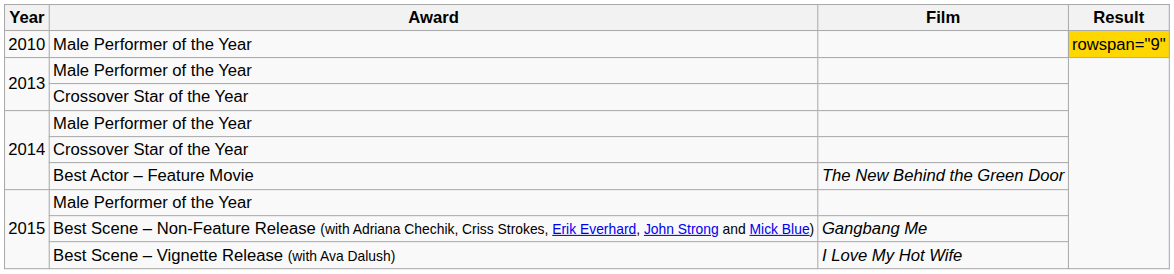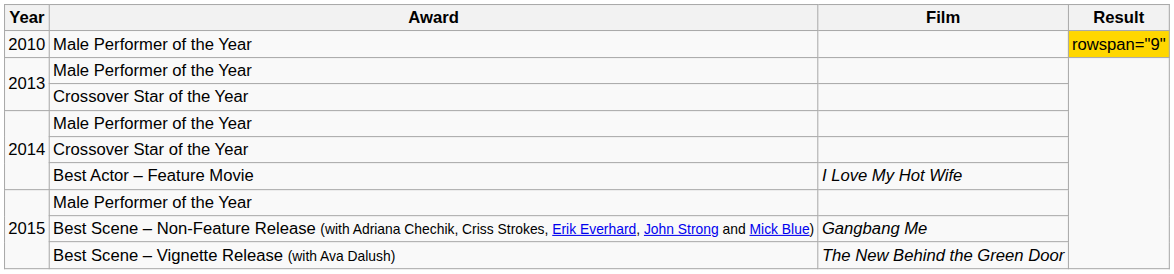(943, 176) The New Behind the Green Door -> (892, 176) I Love My Hot Wife
(892, 255) I Love My Hot Wife -> (943, 255) The New Behind the Green Door
